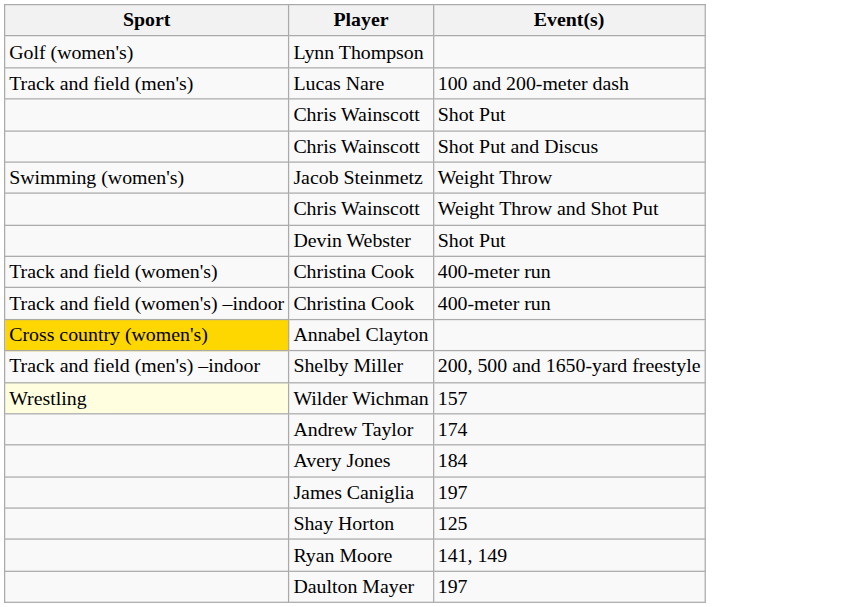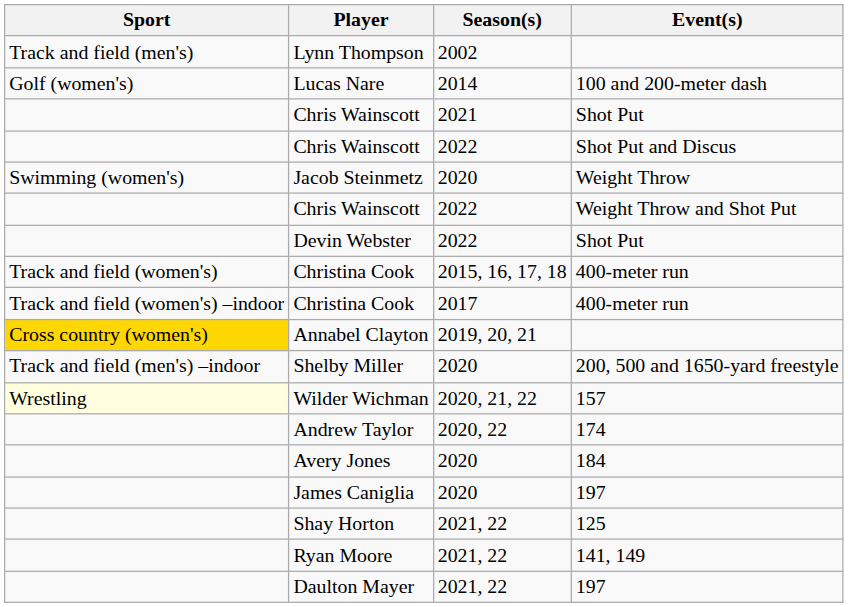+ column: (502, 20)
(71, 51) Golf (women's) -> (101, 51) Track and field (men's)
(101, 83) Track and field (men's) -> (71, 83) Golf (women's)
